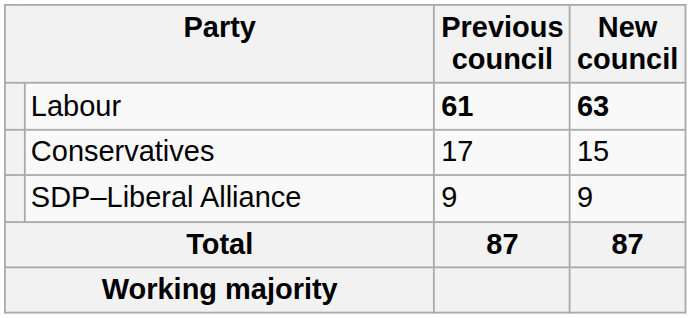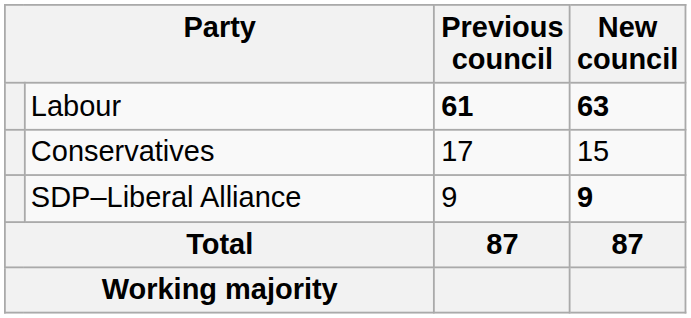(585, 197) normal -> (585, 197) bold
